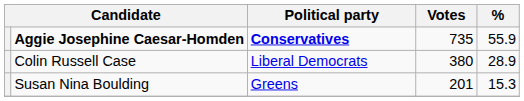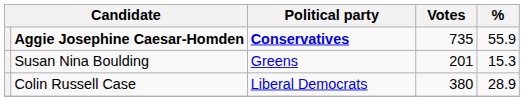rows swapped: (75, 61) <-> (82, 84)
